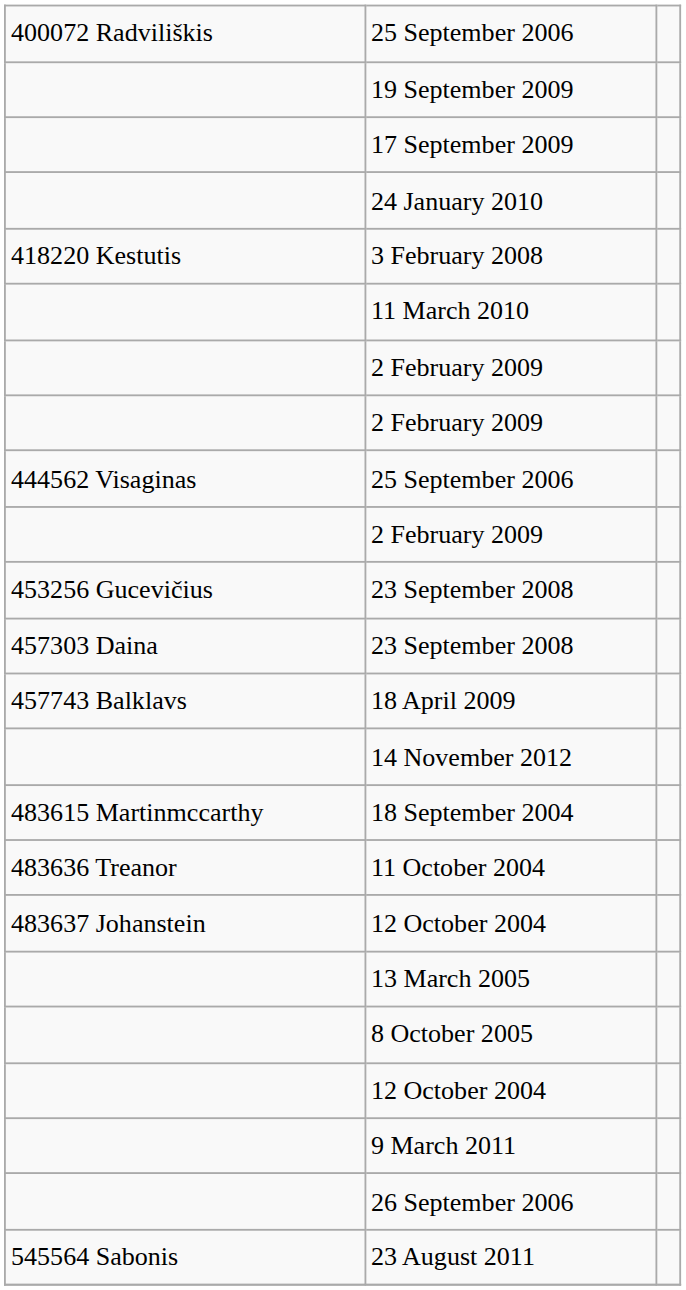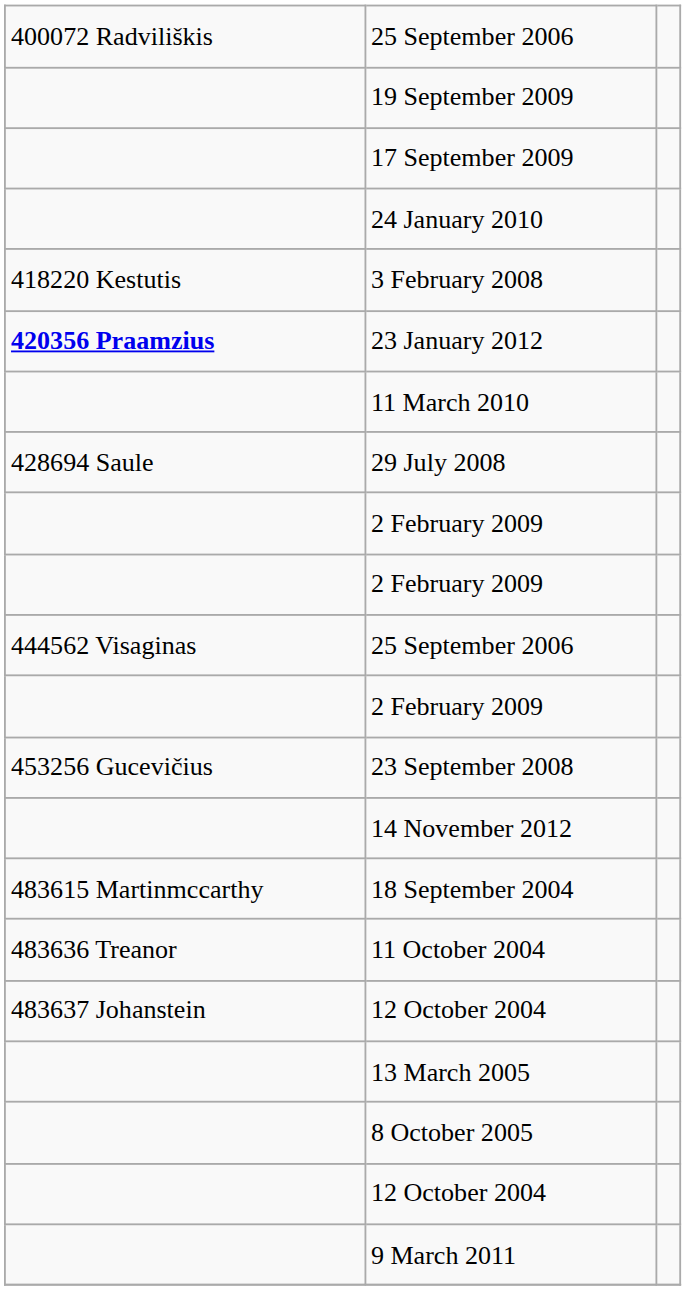+ row: (113, 340)
+ row: (82, 462)
- row: (84, 645)
- row: (99, 700)
- row: (185, 1202)
- row: (95, 1256)
